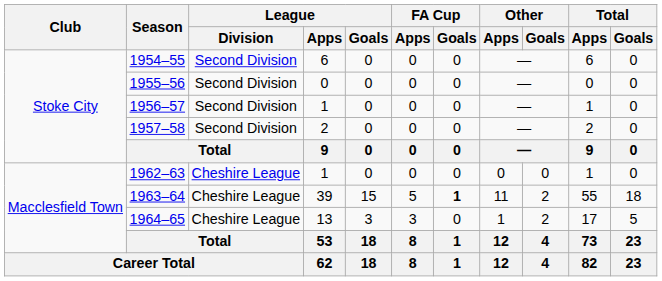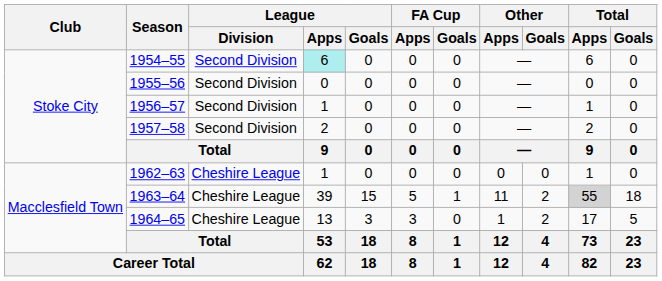(324, 60) no background -> (324, 60) paleturquoise background
(457, 196) bold -> (457, 196) normal
(589, 196) no background -> (589, 196) lightgrey background
